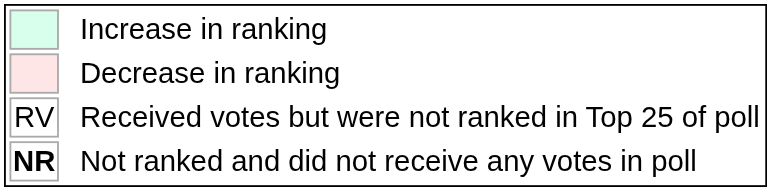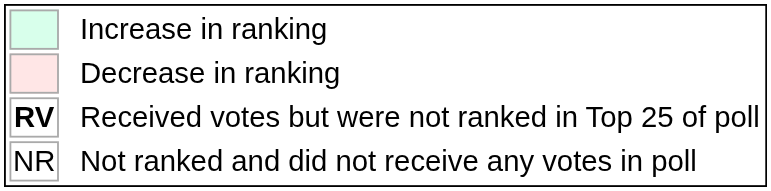(34, 117) normal -> (34, 117) bold
(34, 160) bold -> (34, 160) normal
